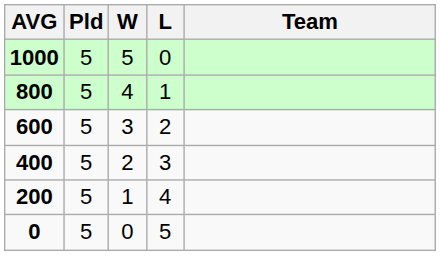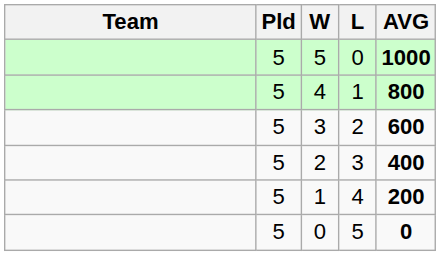columns swapped: (310, 22) <-> (34, 22)
